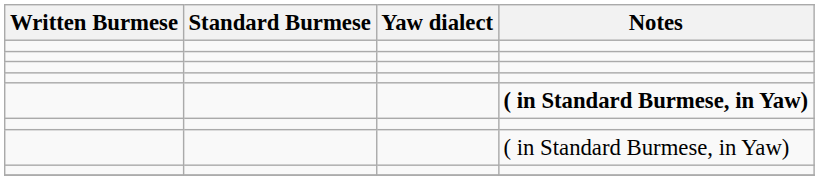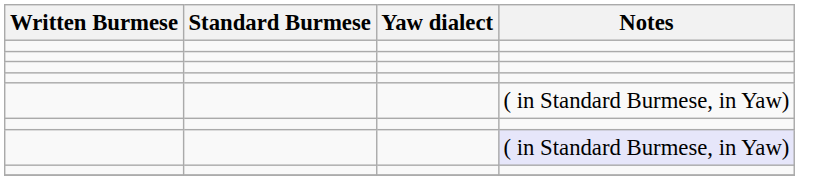(656, 100) bold -> (646, 100) normal
(646, 146) no background -> (646, 146) lavender background
